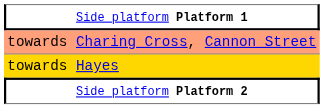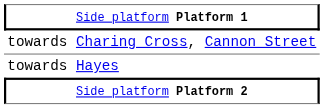(162, 42) lightsalmon background -> (162, 42) no background
(63, 66) gold background -> (63, 66) no background
